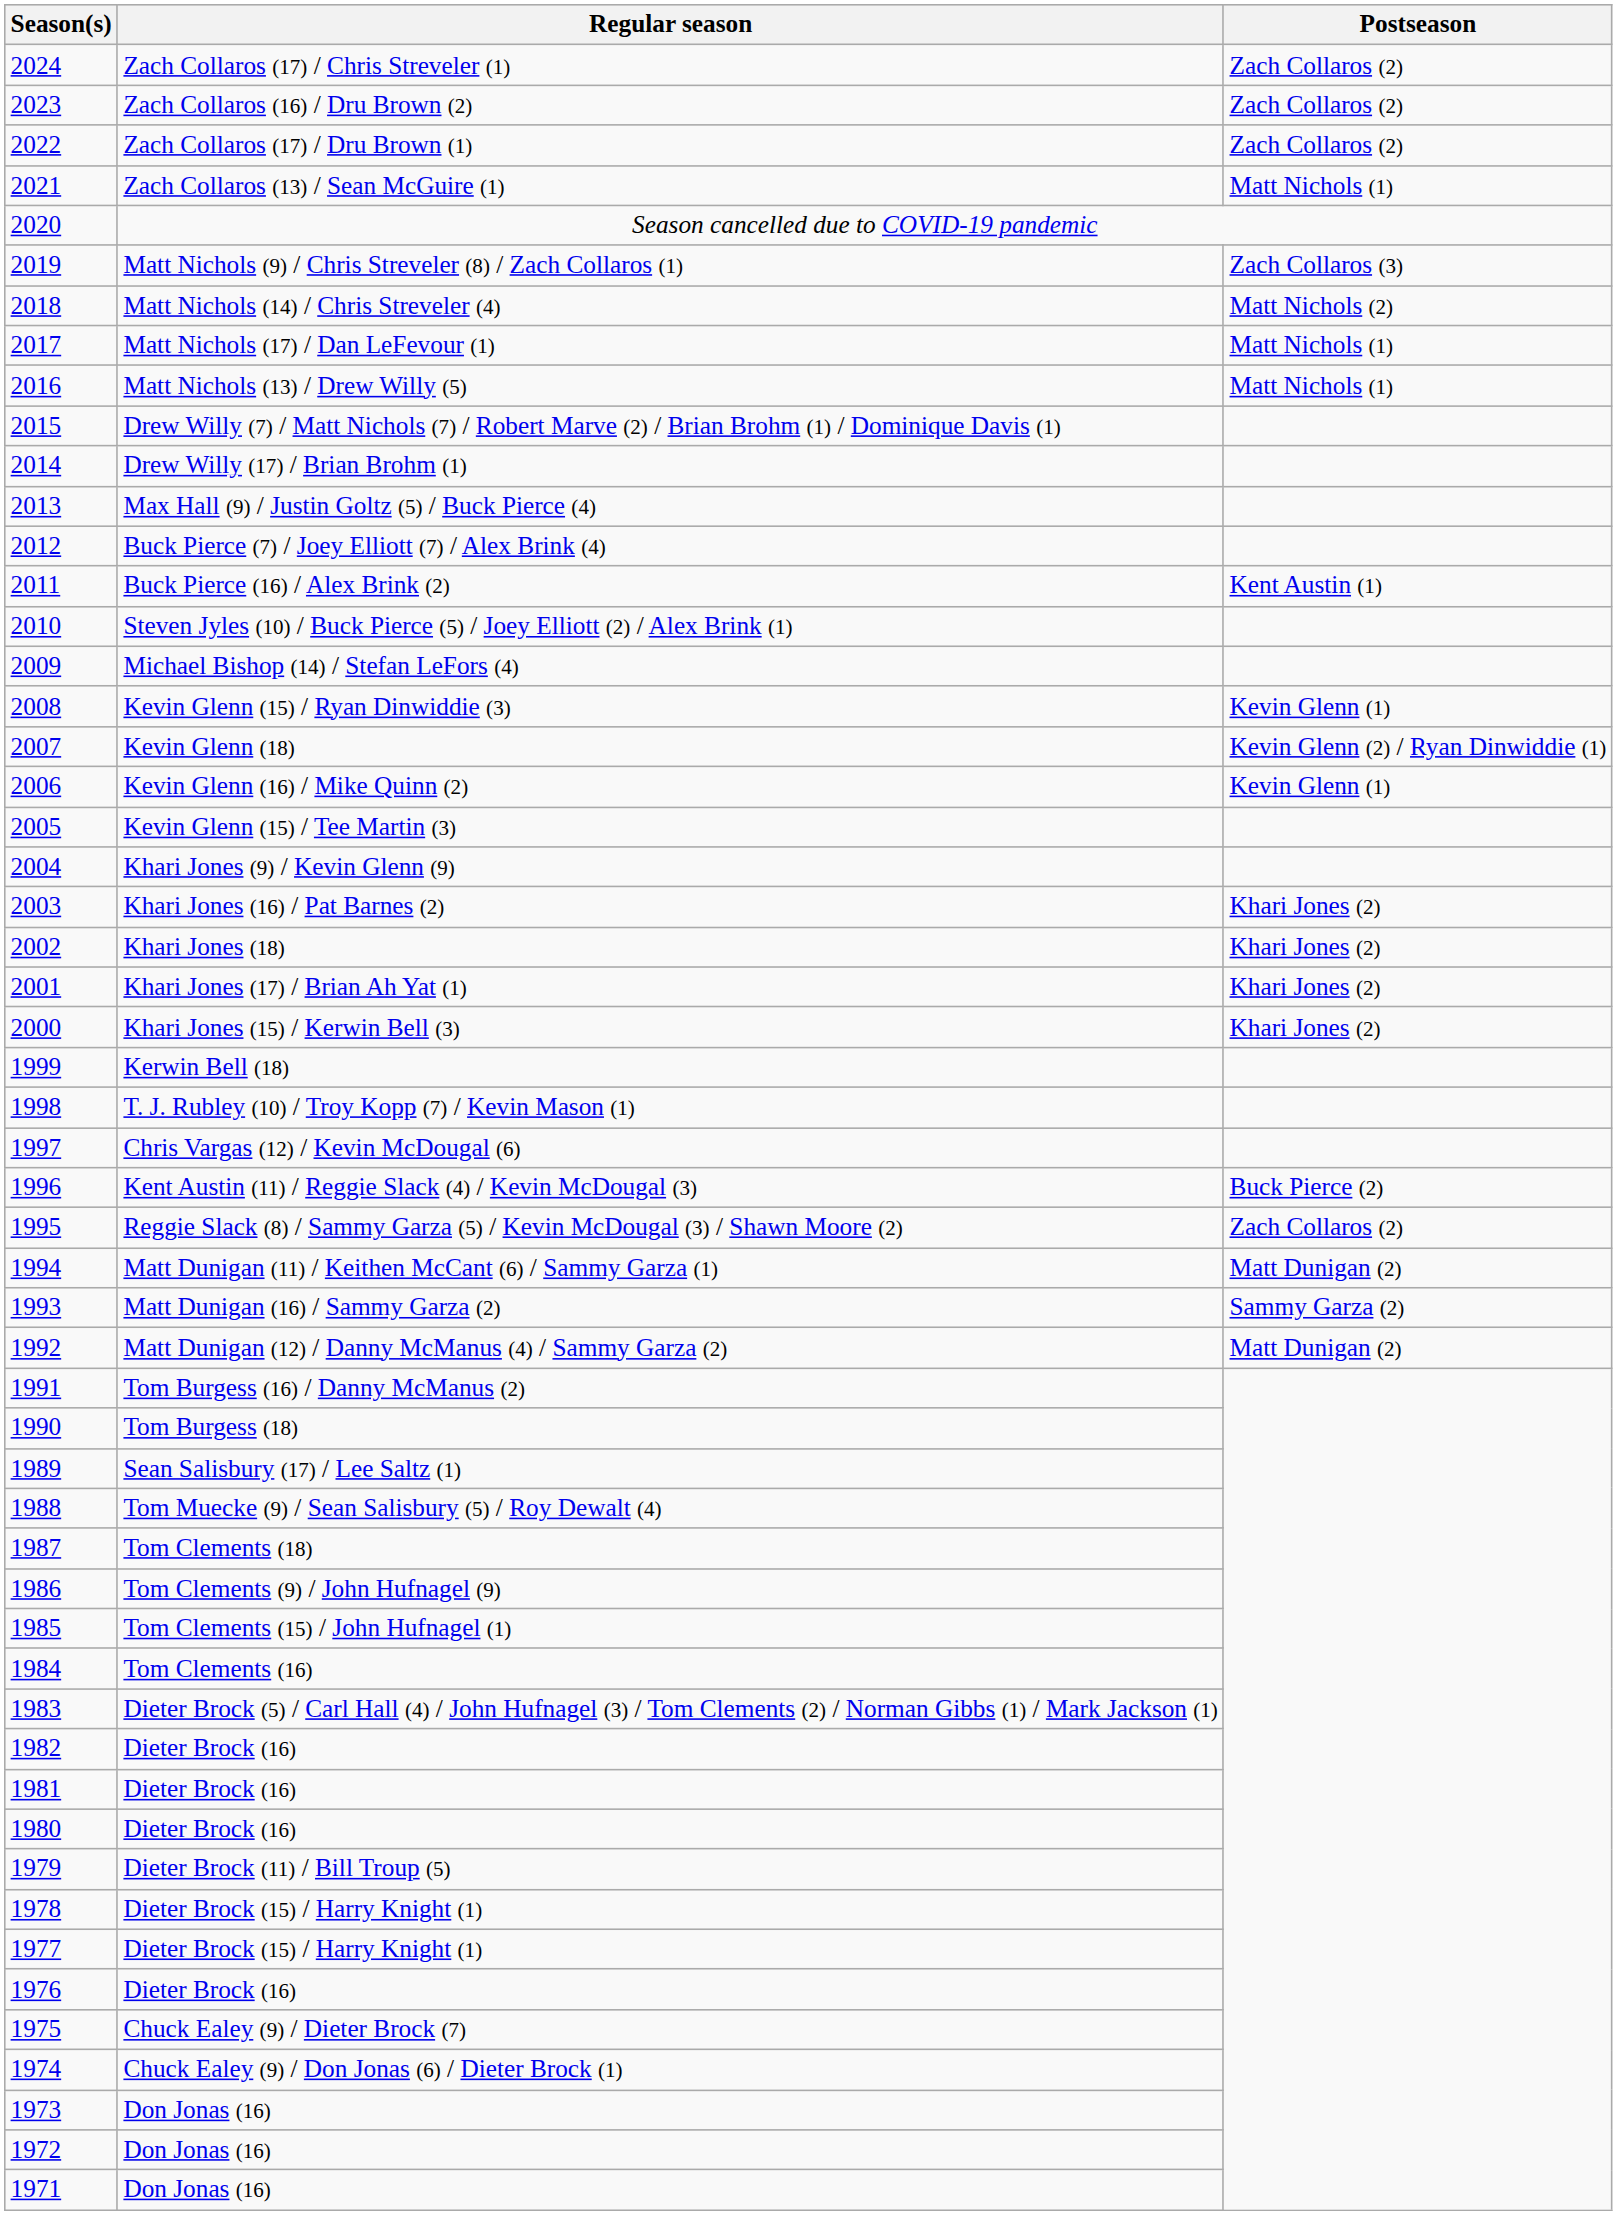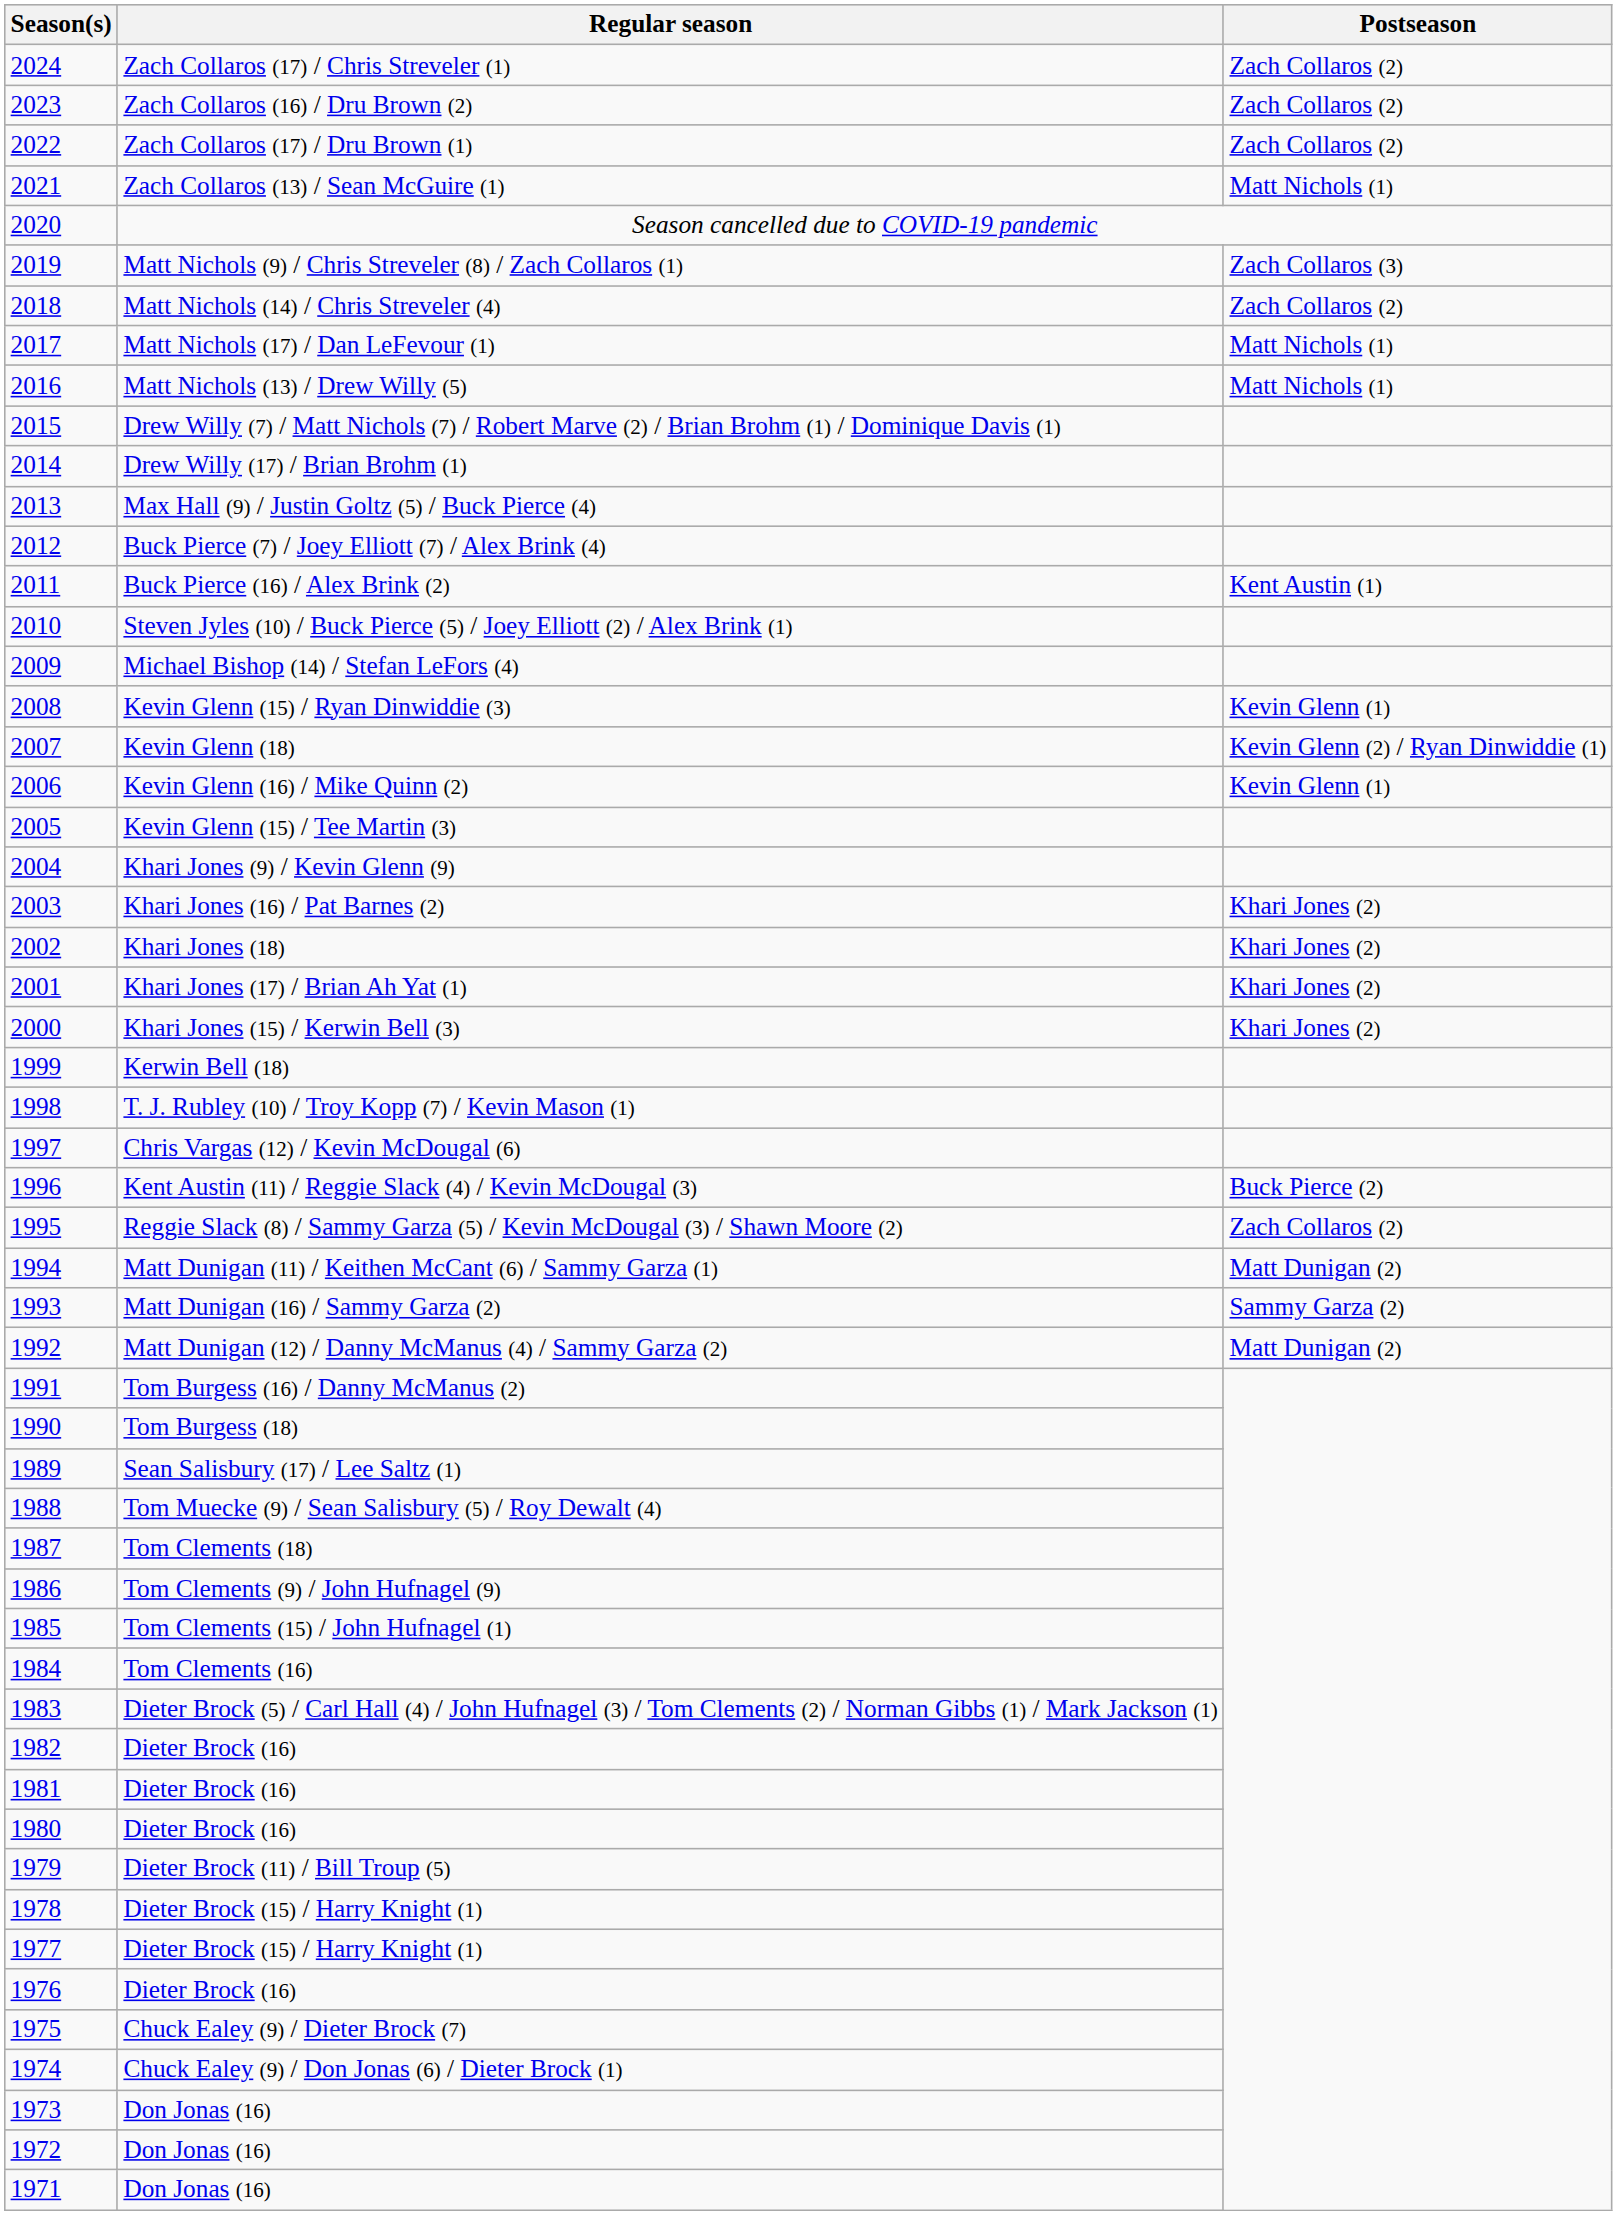(1311, 305) Matt Nichols (2) -> (1316, 305) Zach Collaros (2)
